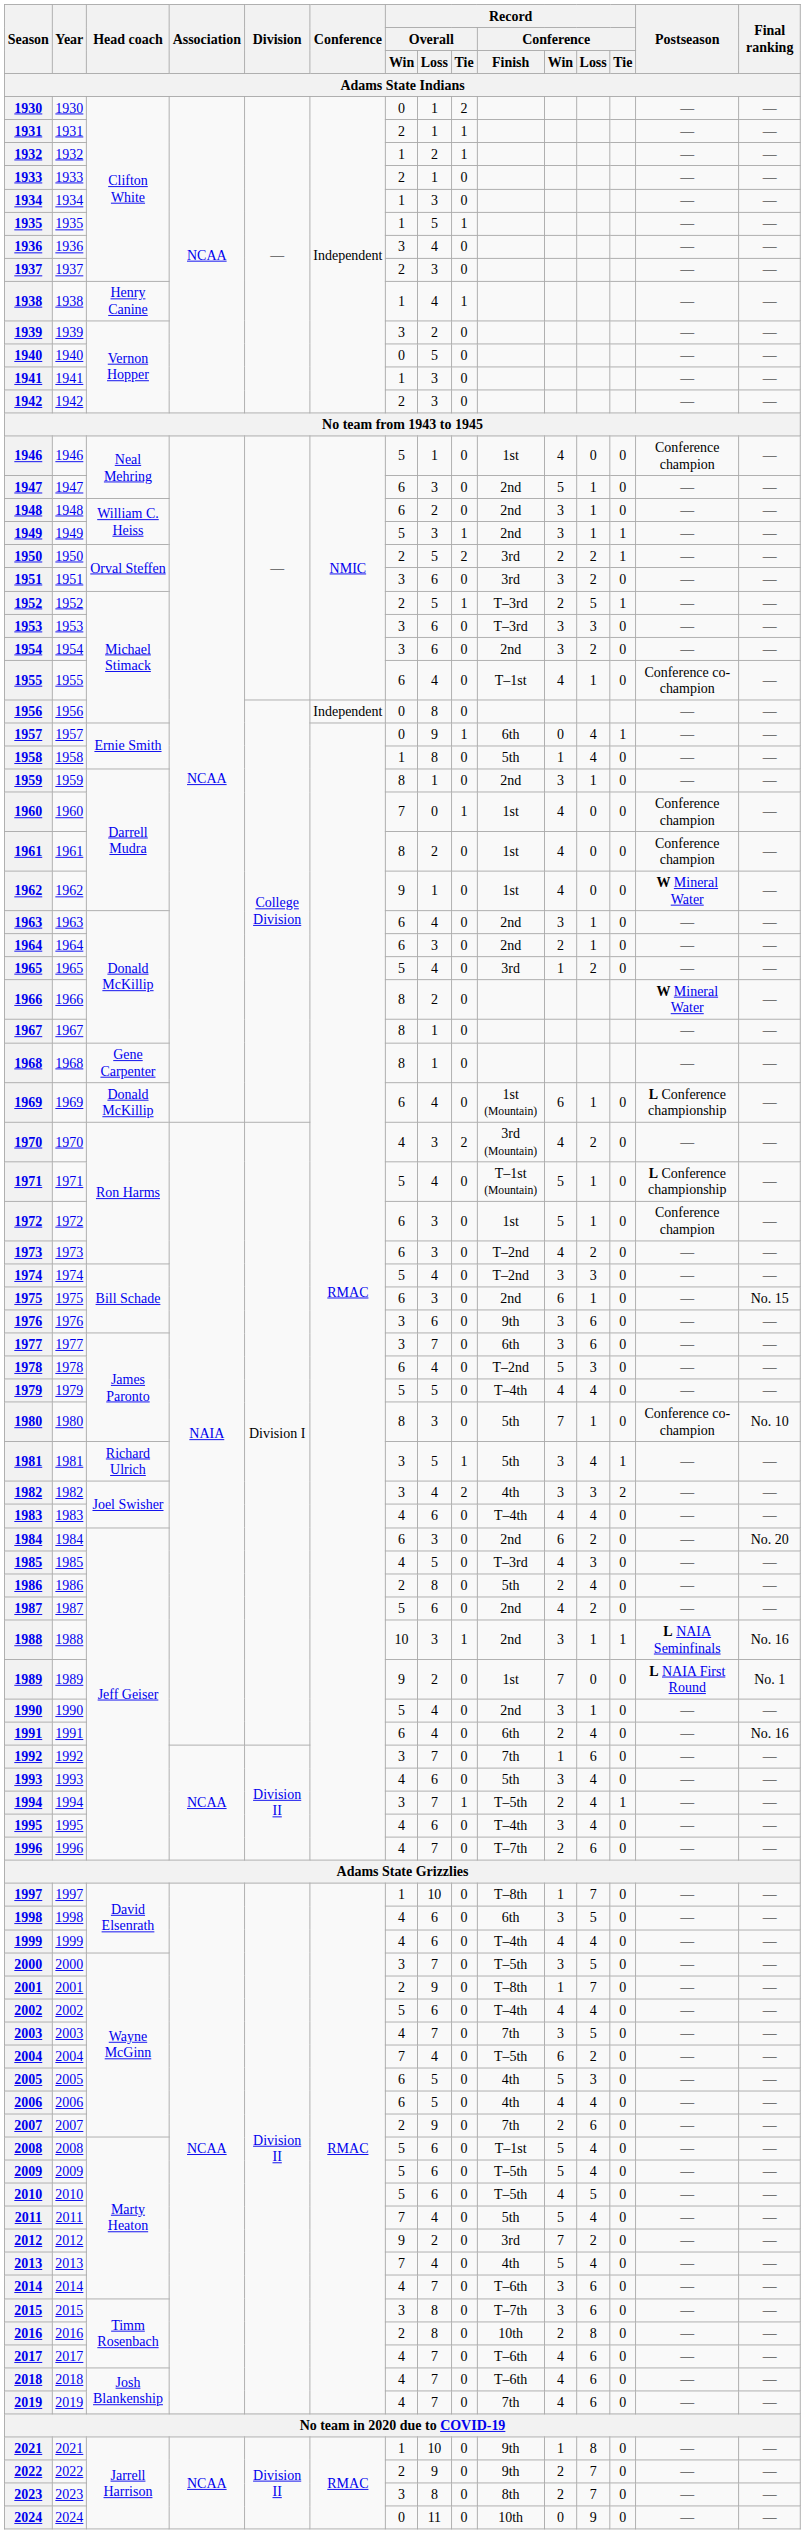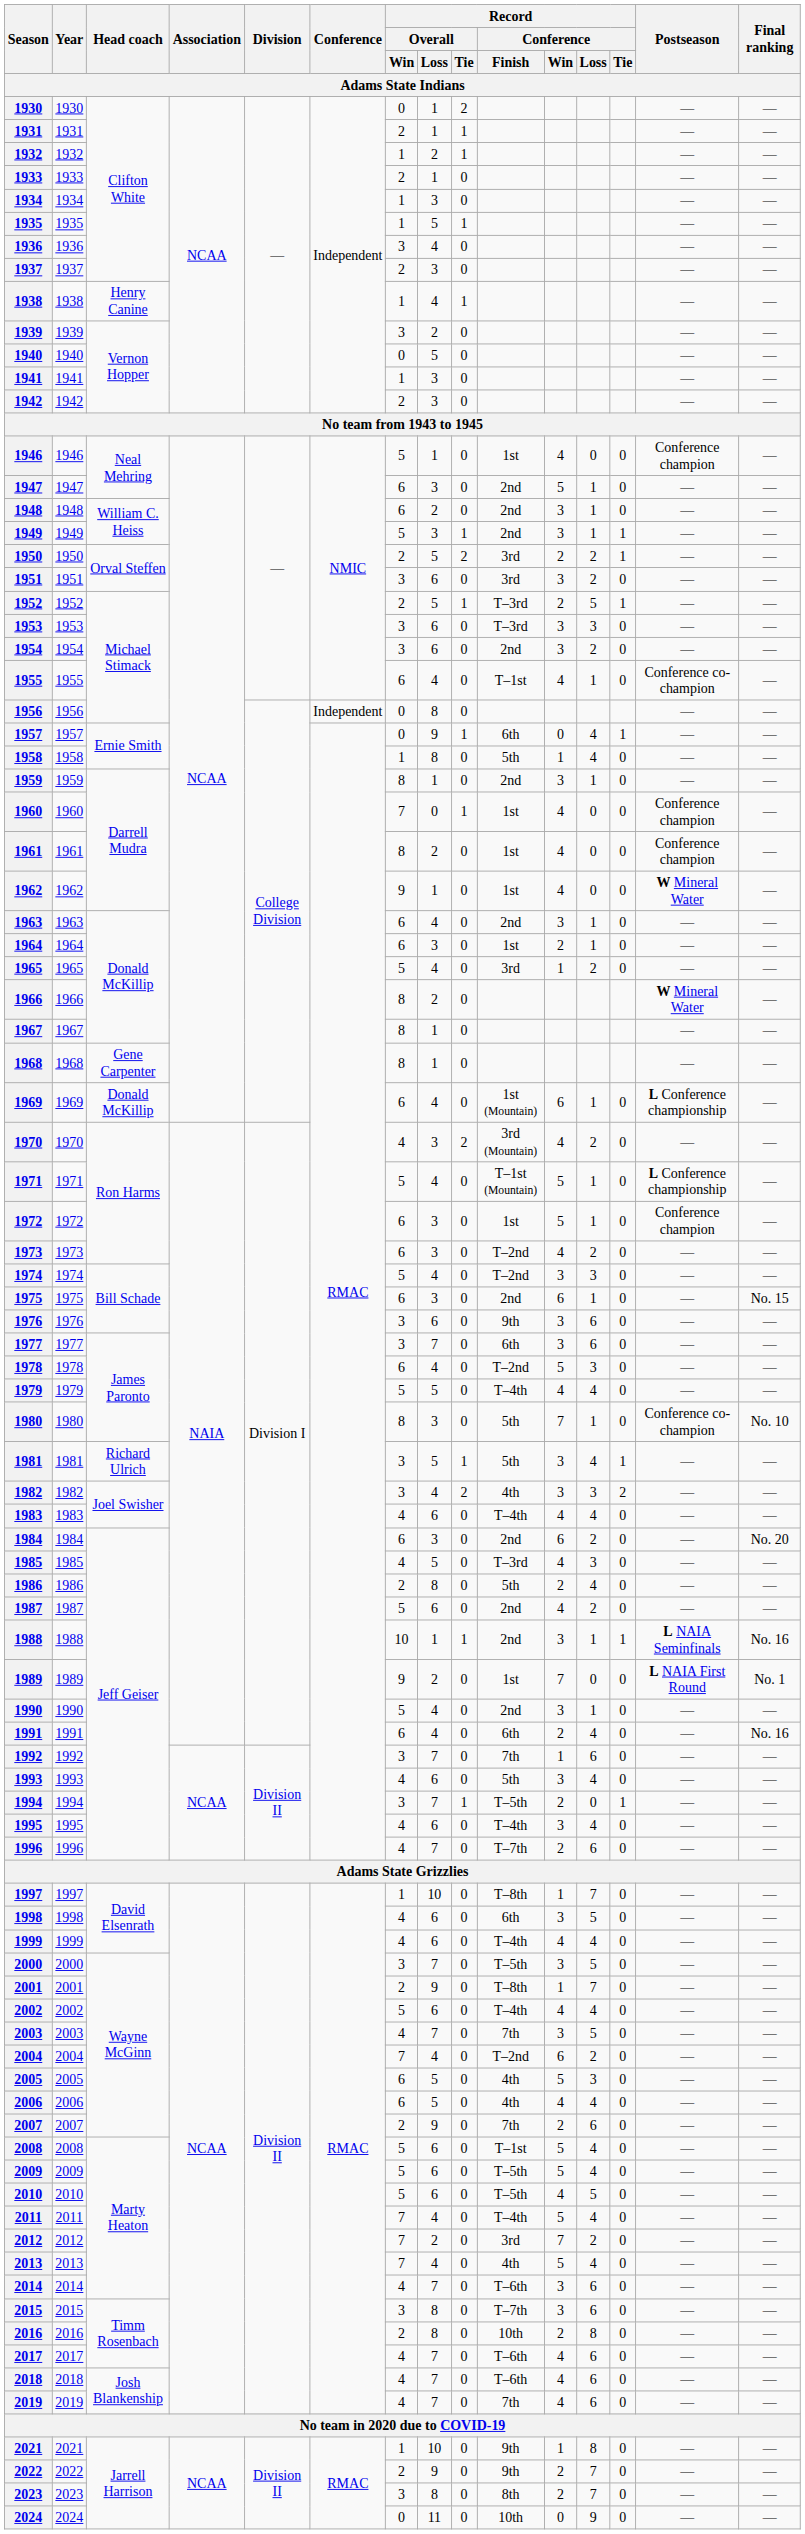(511, 945) 2nd -> (511, 945) 1st
(434, 1639) 3 -> (434, 1639) 1
(593, 1802) 4 -> (593, 1802) 0
(511, 2056) T–5th -> (511, 2056) T–2nd
(511, 2218) 5th -> (511, 2218) T–4th
(402, 2241) 9 -> (402, 2241) 7
